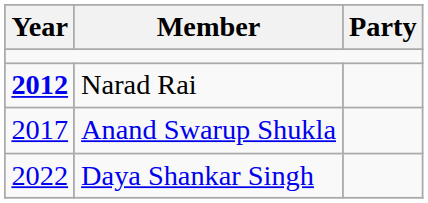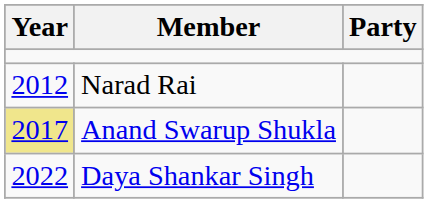(40, 84) bold -> (40, 84) normal
(40, 129) no background -> (40, 129) khaki background
